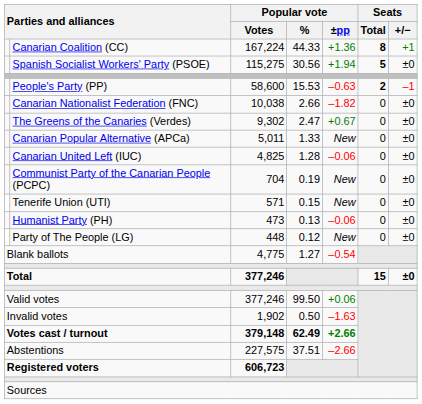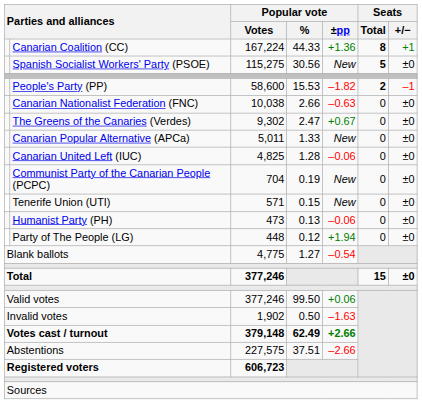(342, 64) +1.94 -> (345, 64) New
(342, 87) –0.63 -> (342, 87) –1.82
(342, 104) –1.82 -> (342, 104) –0.63
(345, 237) New -> (342, 237) +1.94
